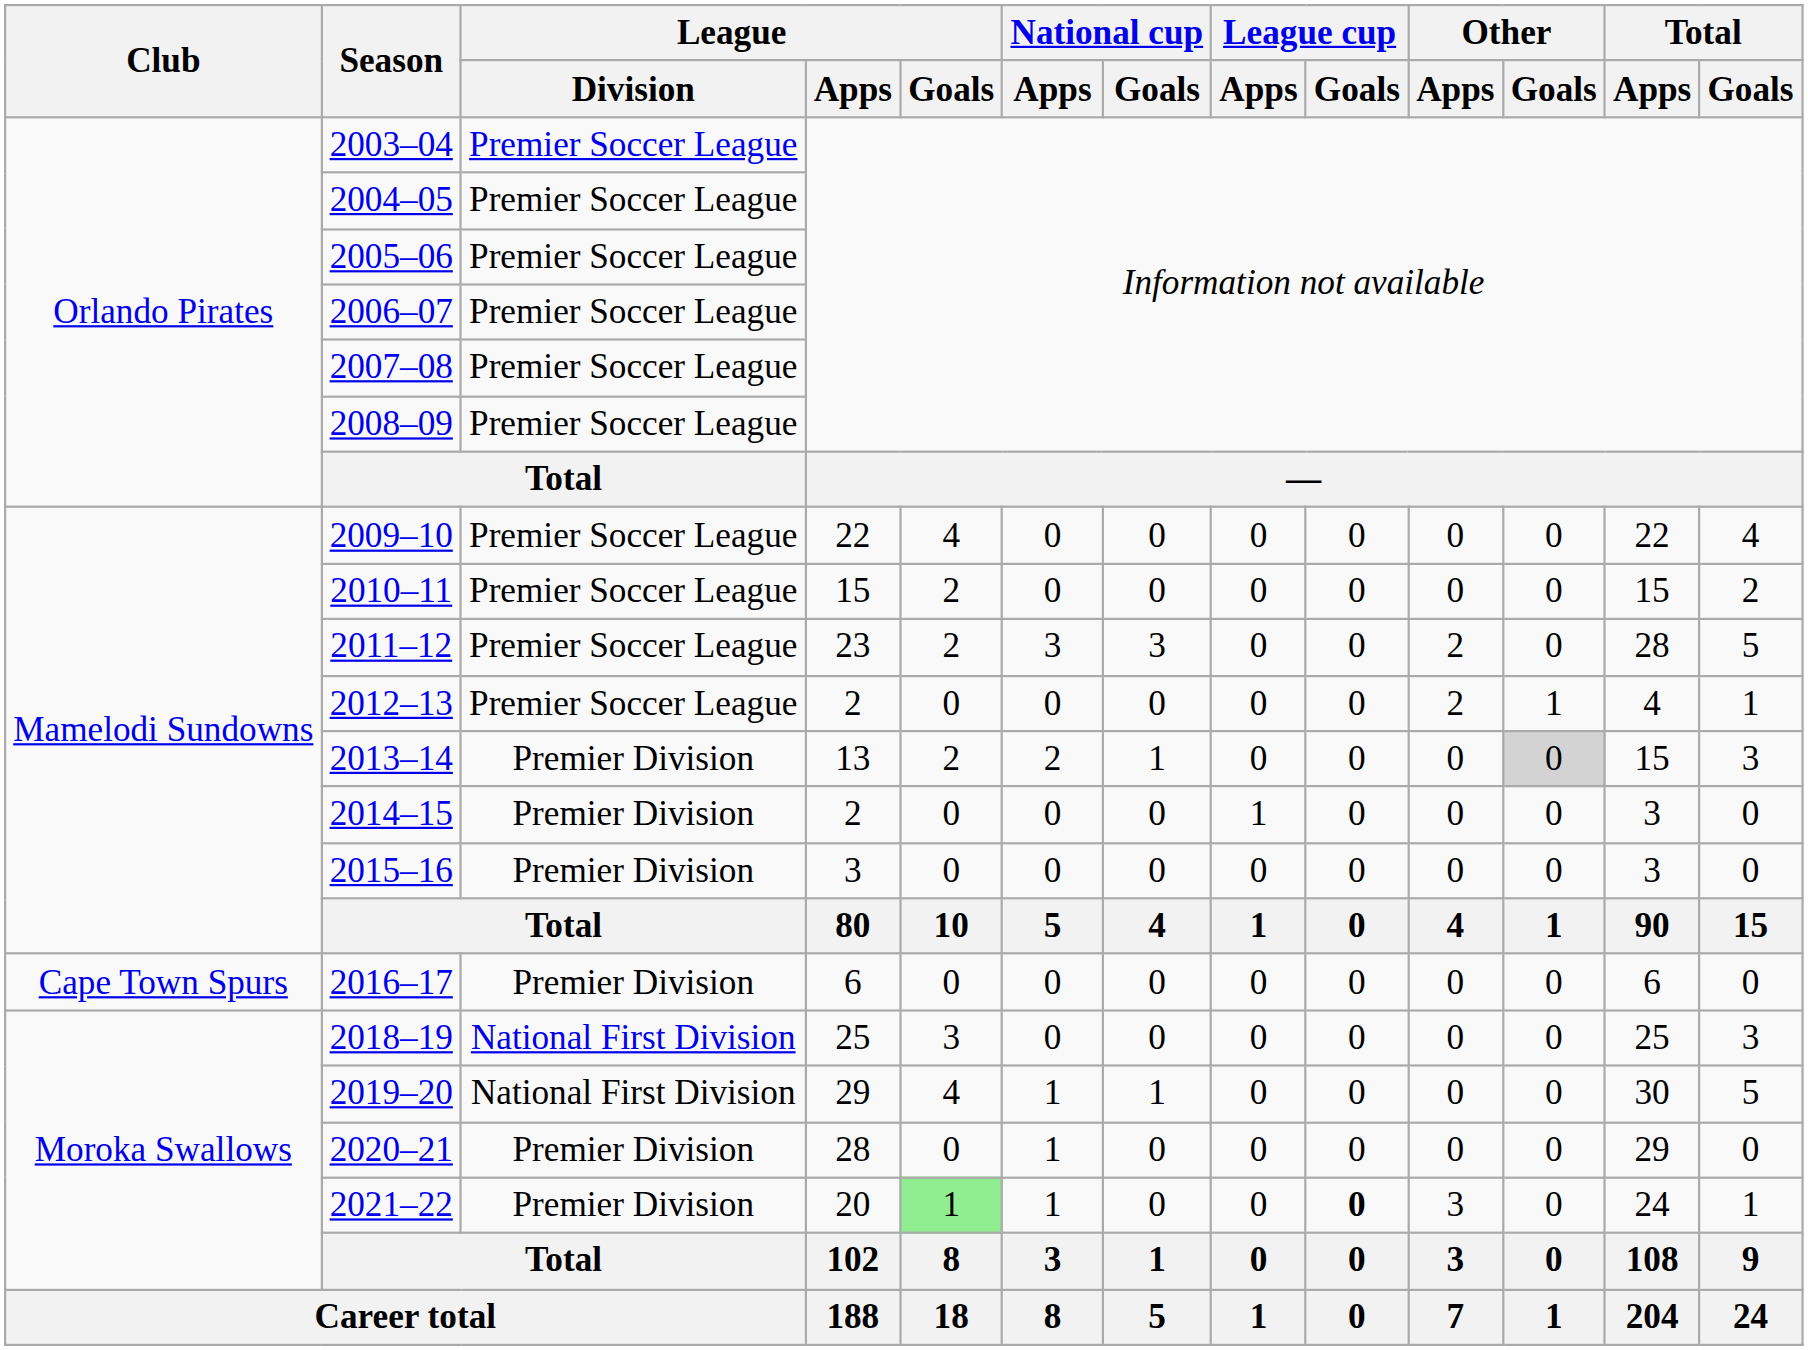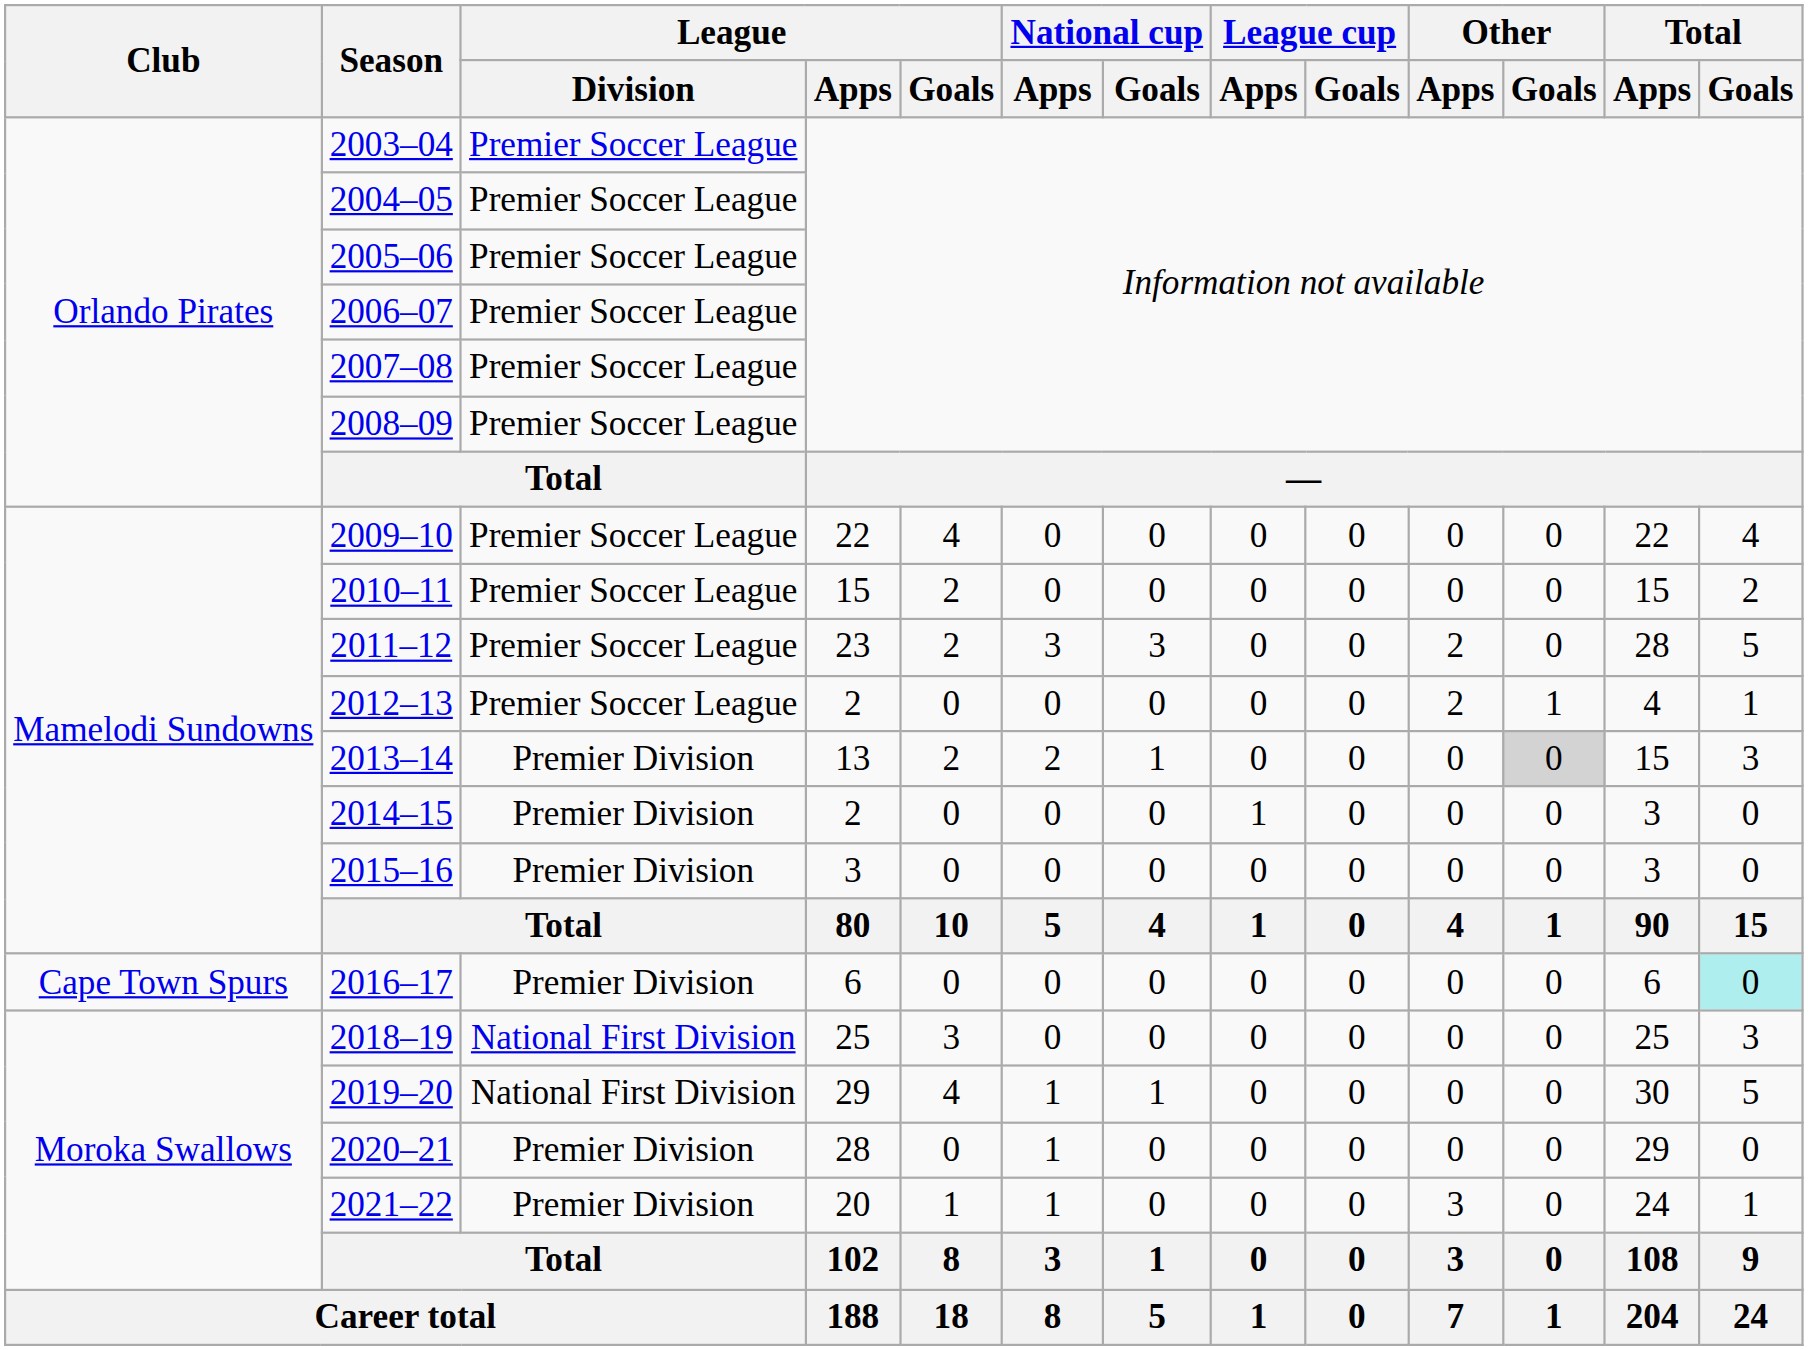(1750, 981) no background -> (1750, 981) paleturquoise background
(951, 1204) lightgreen background -> (951, 1204) no background
(1357, 1204) bold -> (1357, 1204) normal
